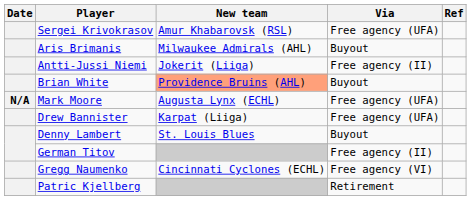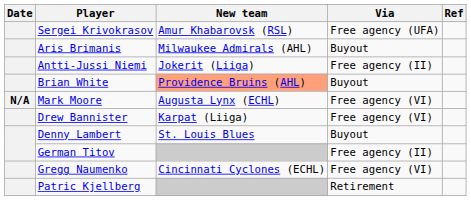(385, 100) Free agency (UFA) -> (382, 100) Free agency (VI)
(385, 117) Free agency (UFA) -> (382, 117) Free agency (VI)
